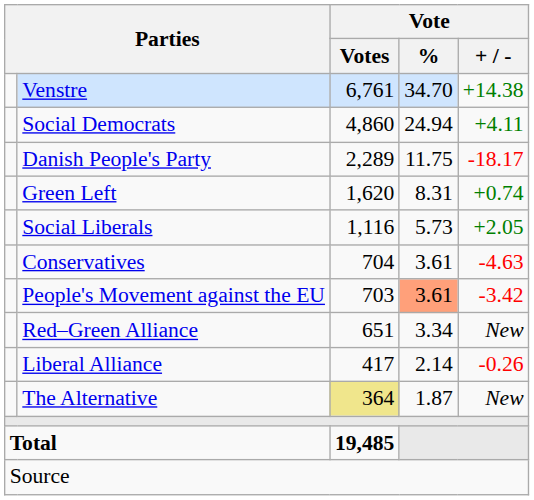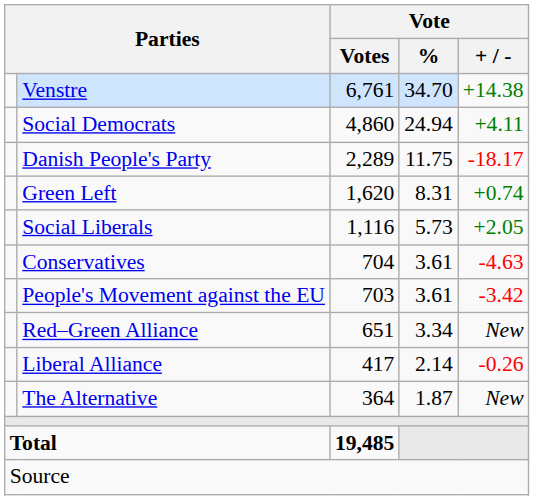(434, 295) lightsalmon background -> (434, 295) no background
(378, 398) khaki background -> (378, 398) no background
